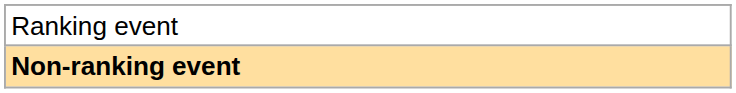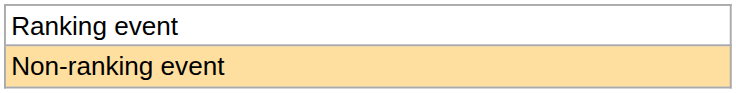(126, 66) bold -> (118, 66) normal
